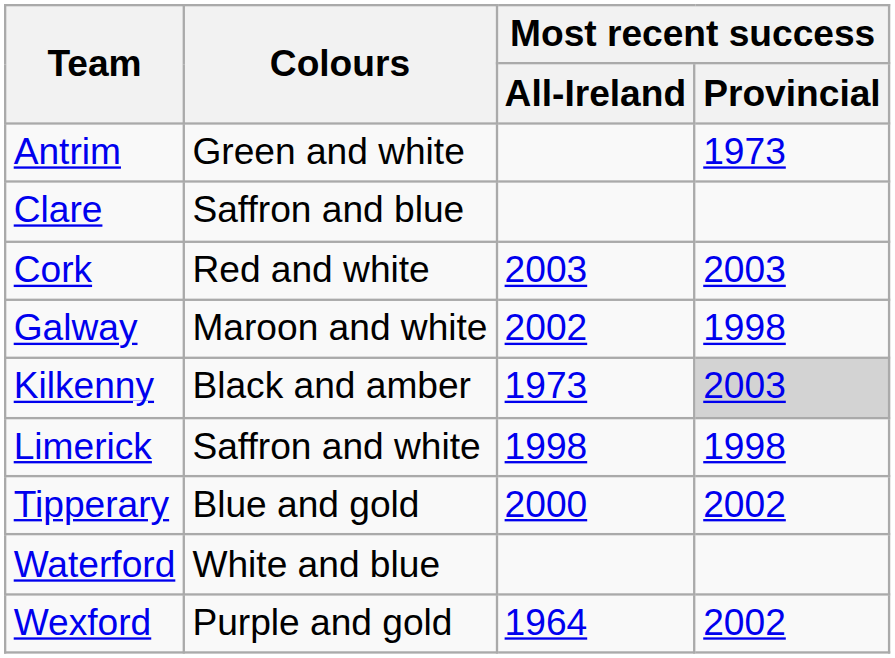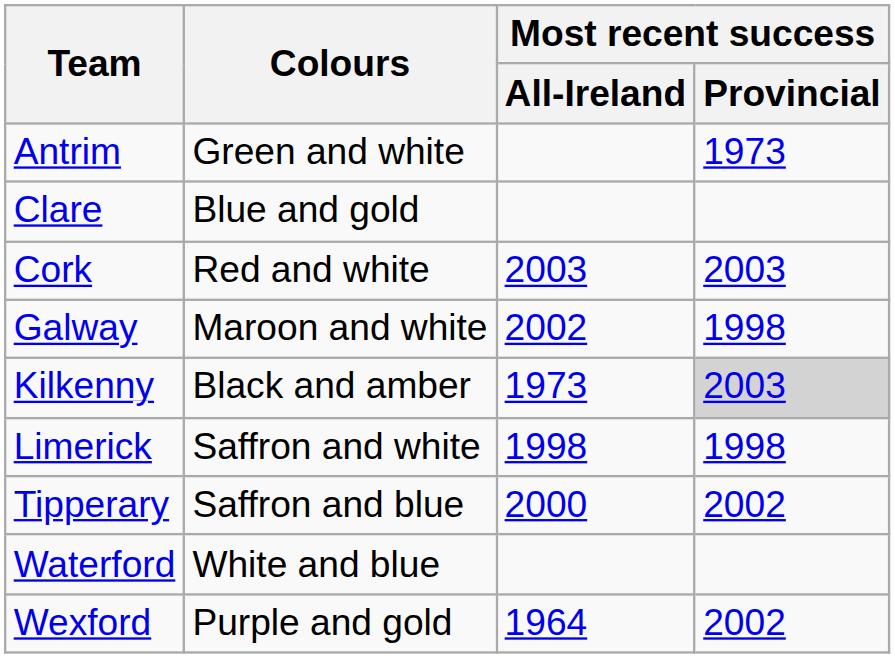(328, 210) Saffron and blue -> (306, 210) Blue and gold
(306, 504) Blue and gold -> (328, 504) Saffron and blue
